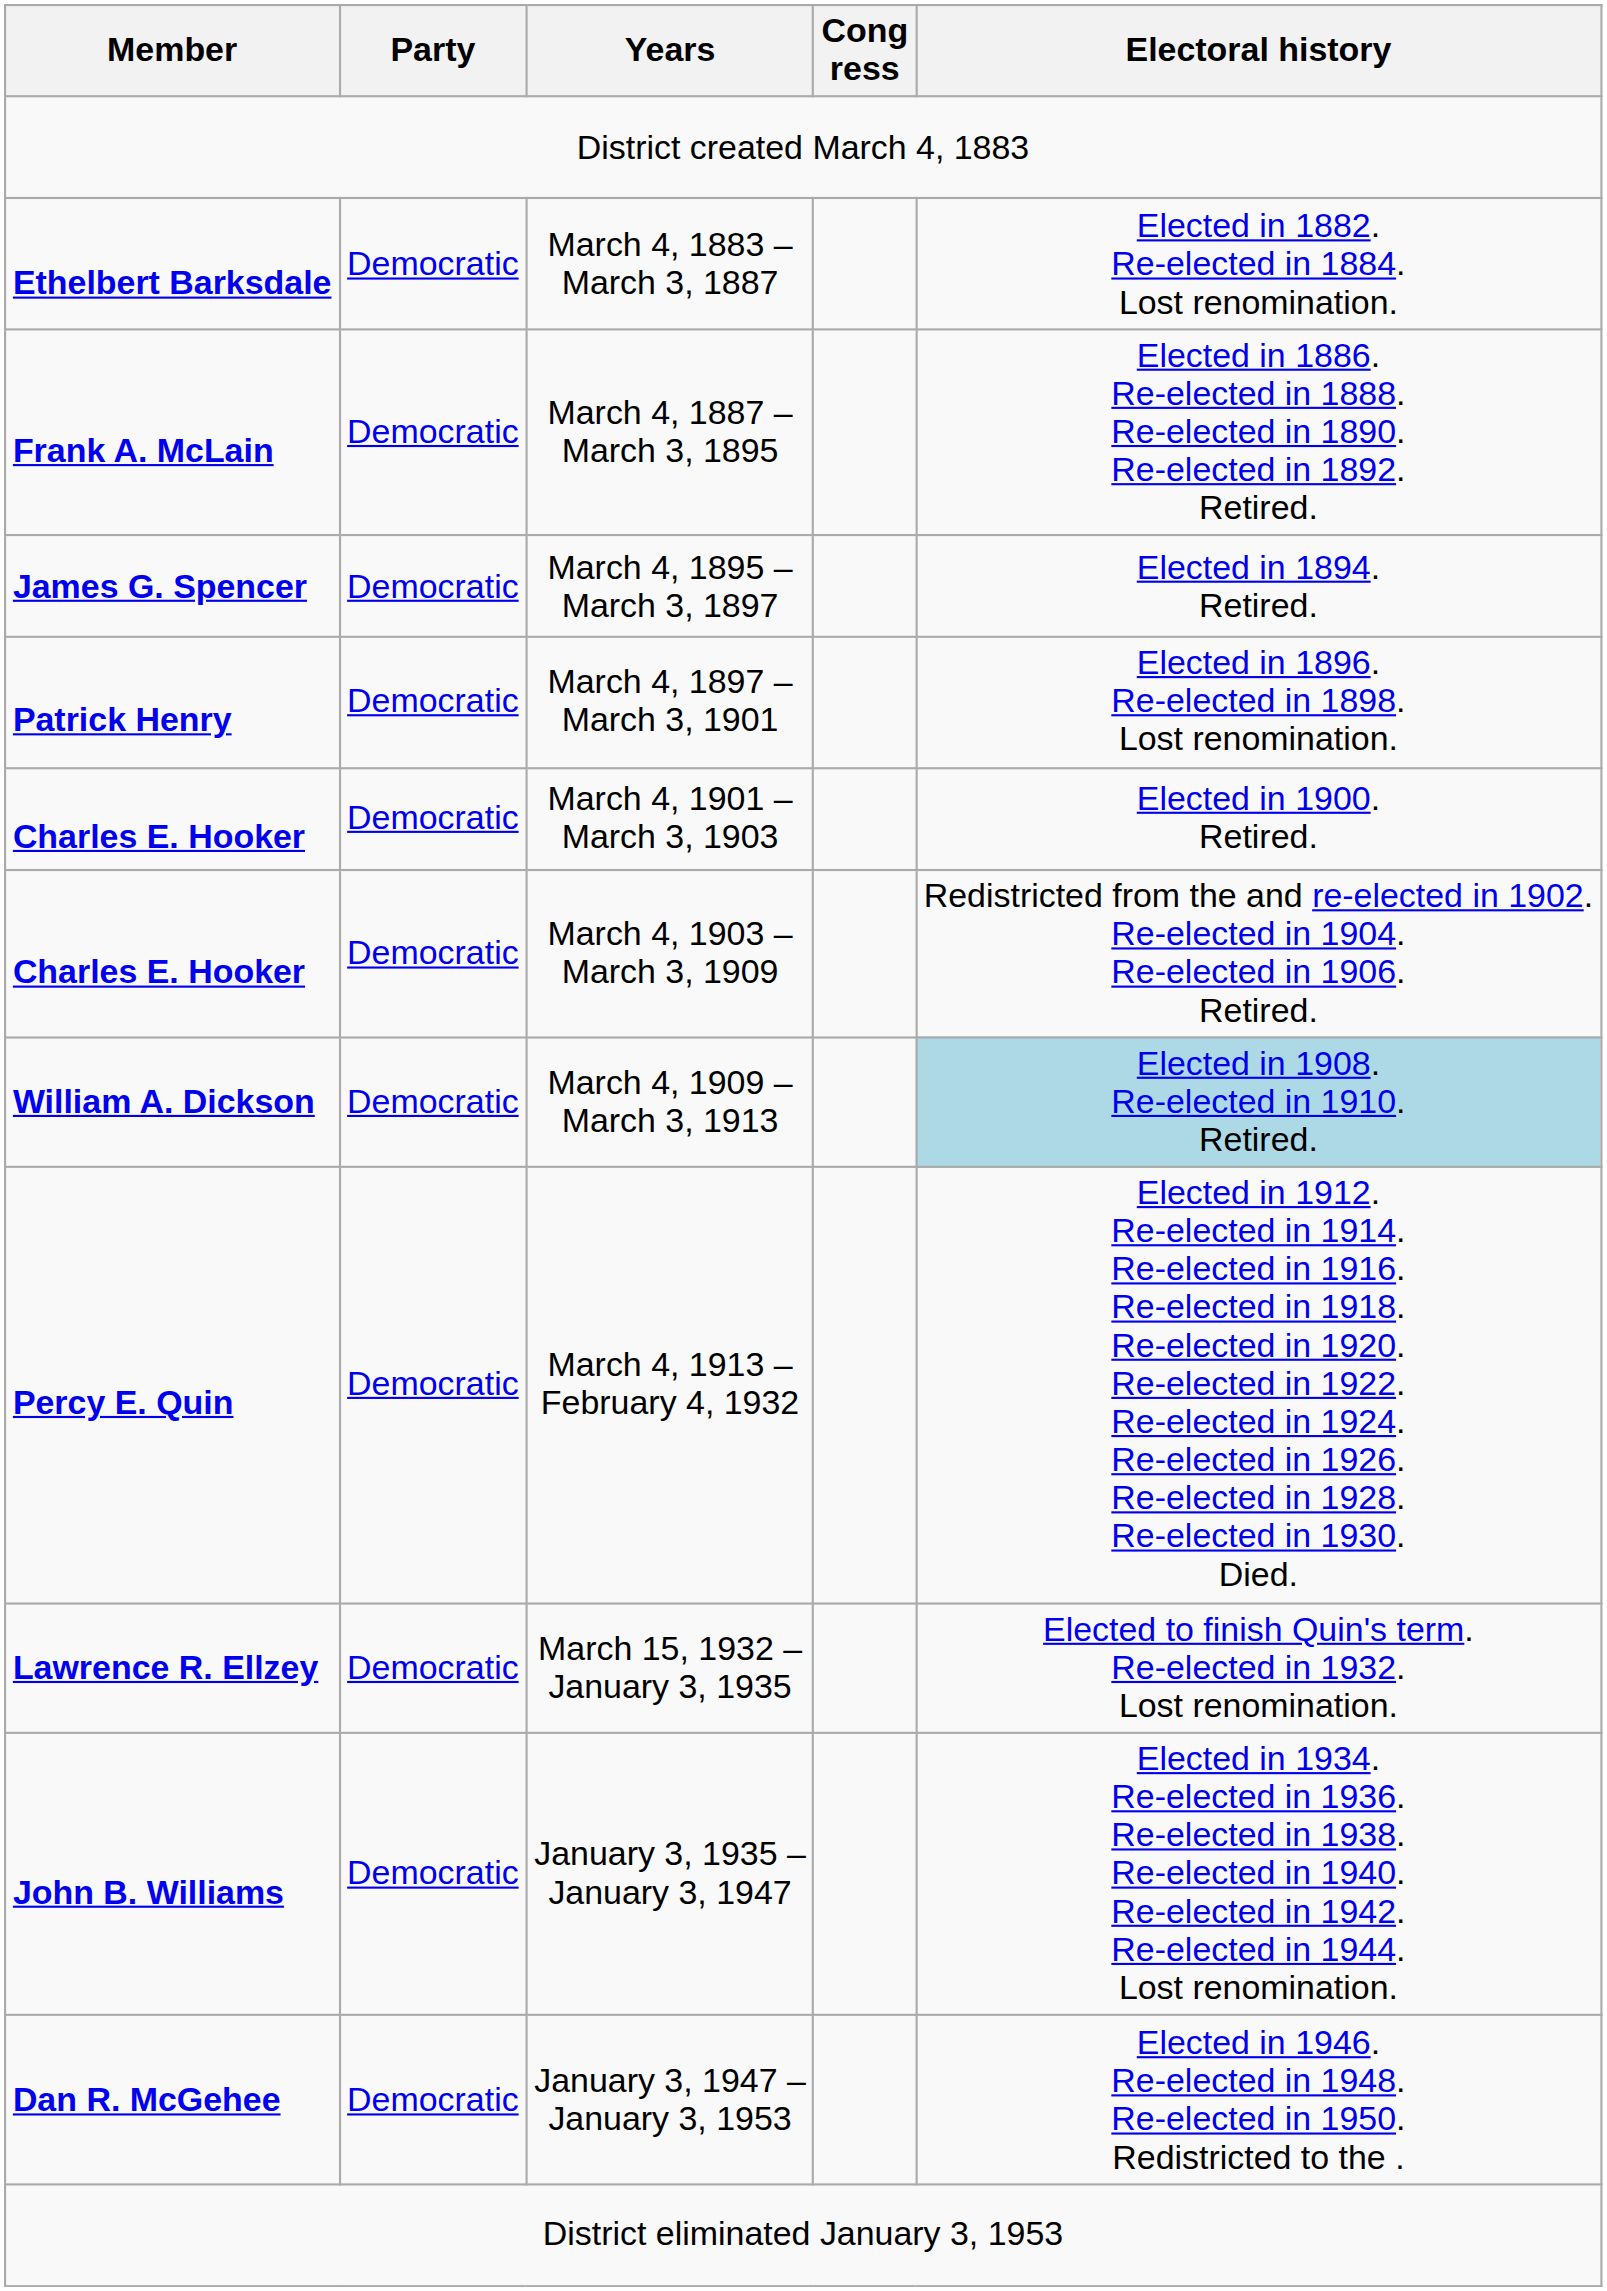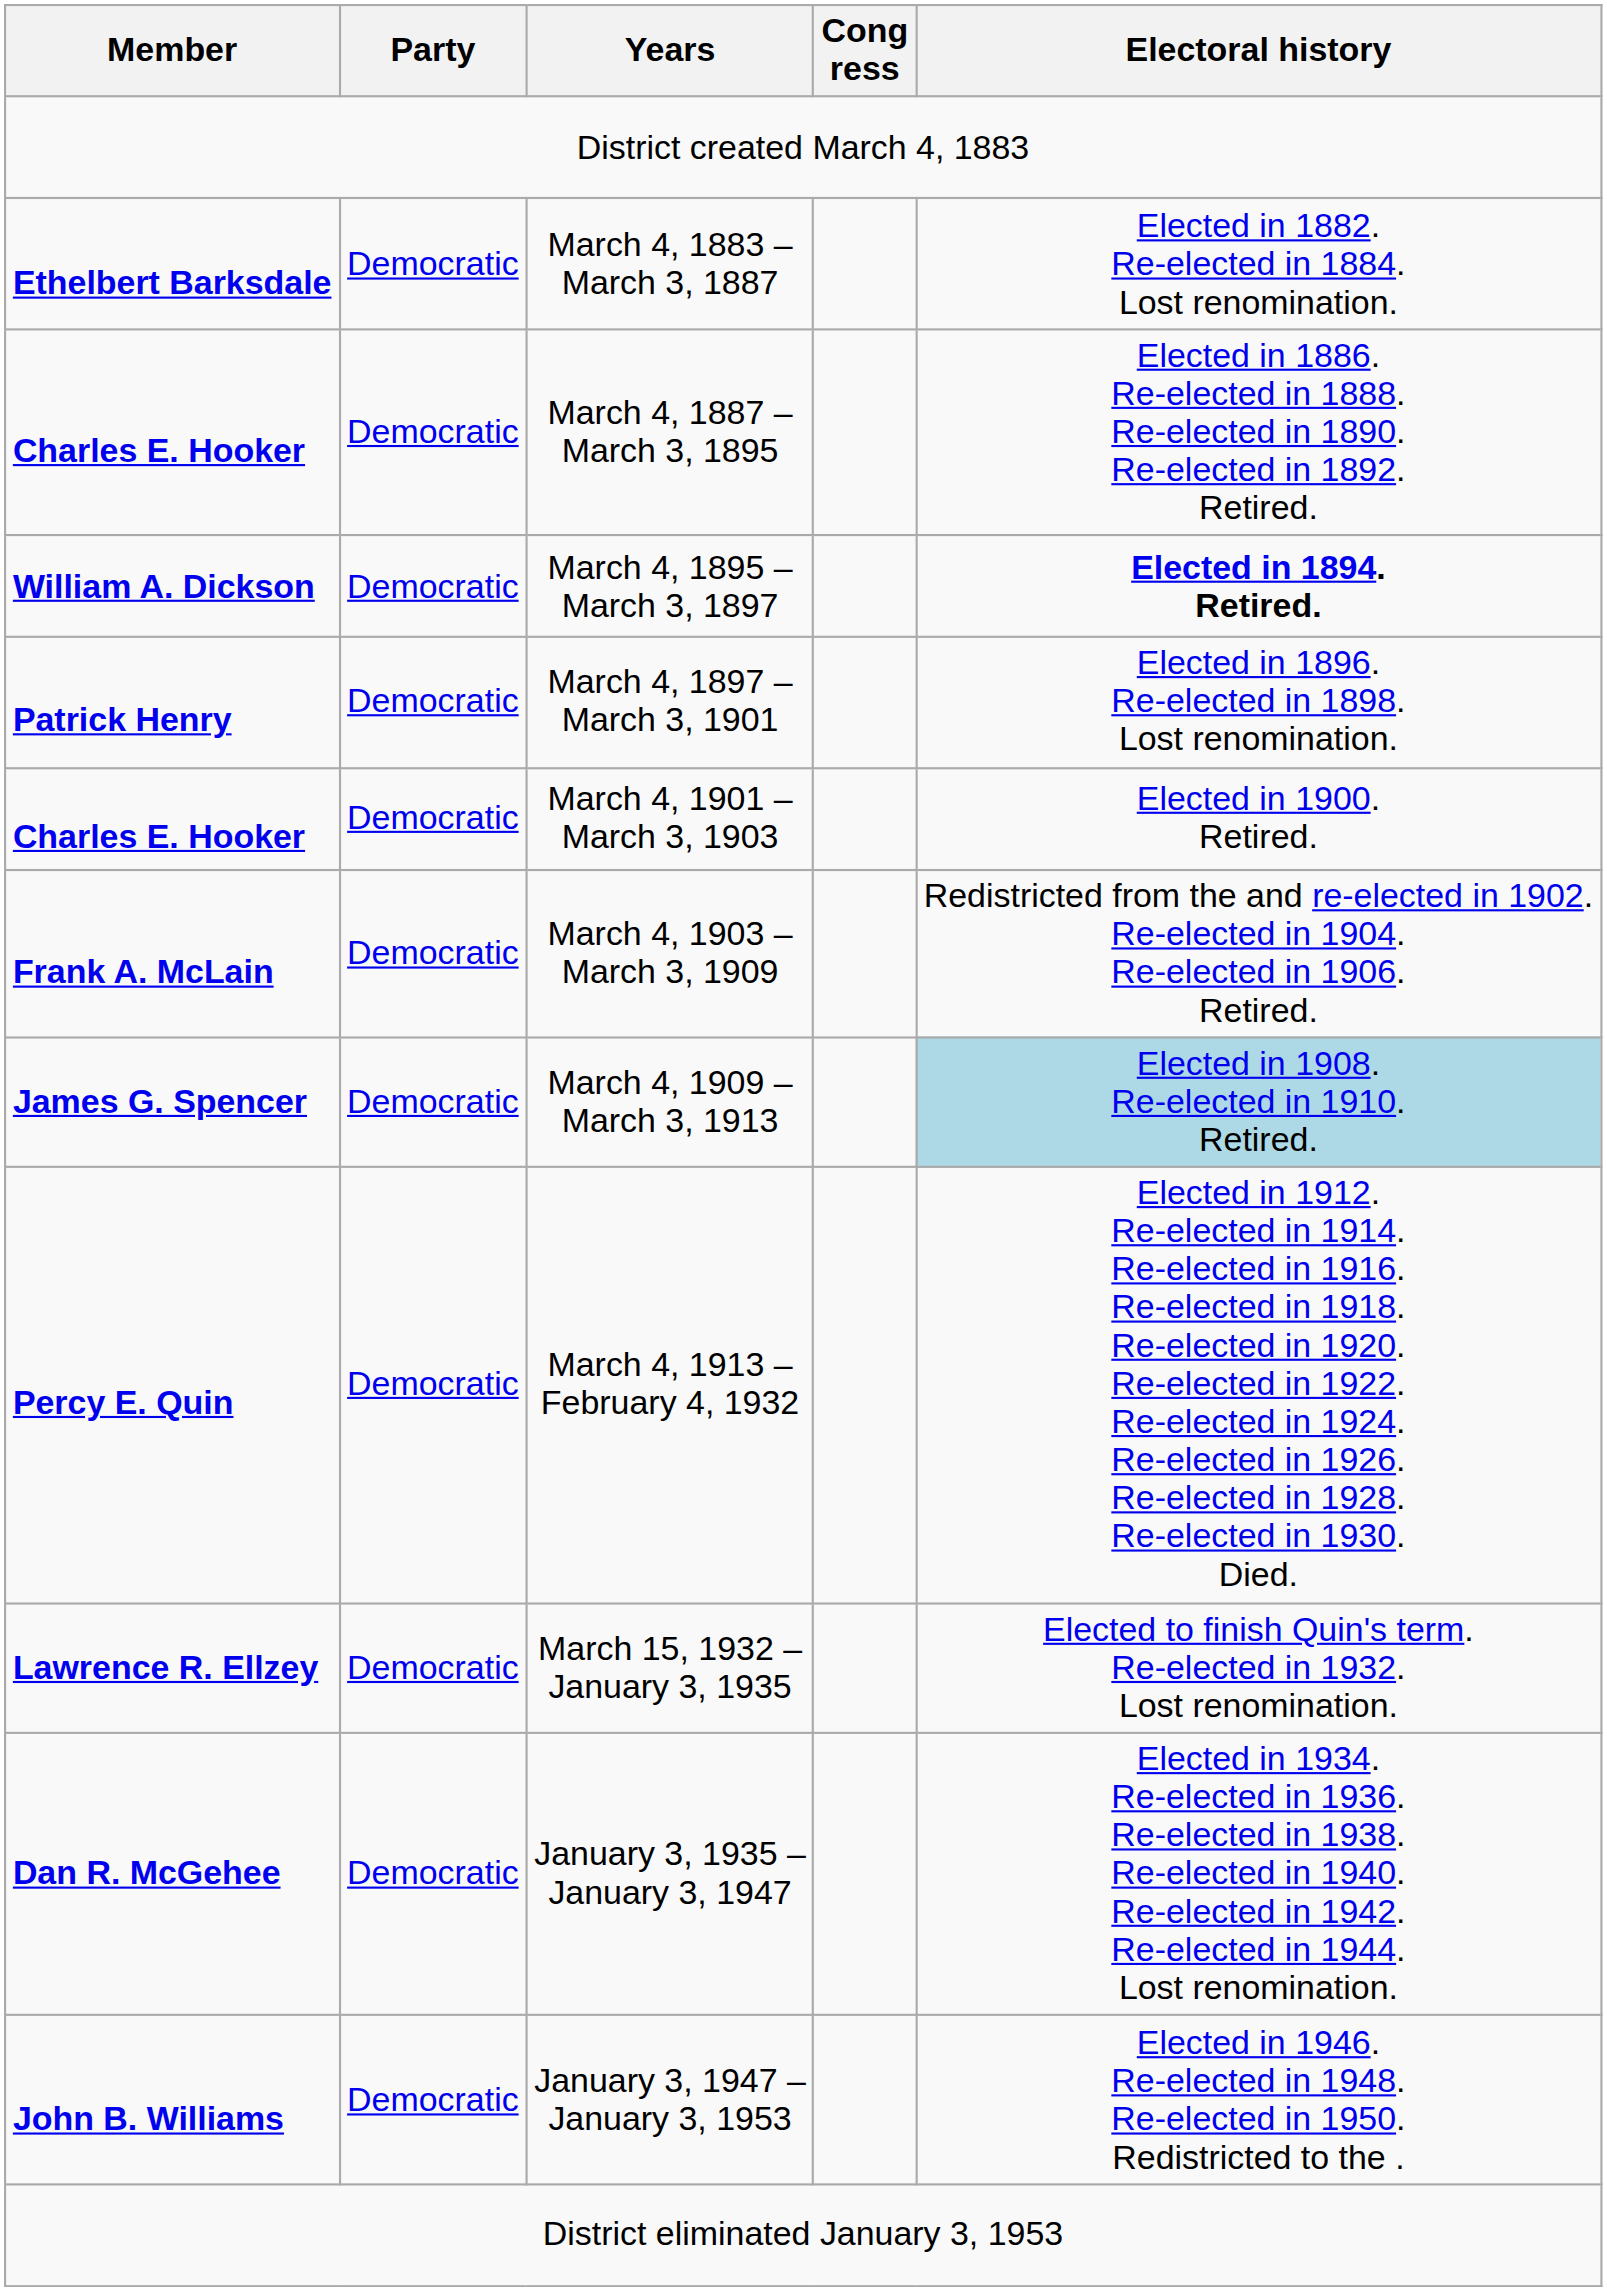(143, 450) Frank A. McLain -> (159, 450) Charles E. Hooker
(160, 585) James G. Spencer -> (164, 585) William A. Dickson
(1258, 585) normal -> (1258, 585) bold
(159, 971) Charles E. Hooker -> (143, 971) Frank A. McLain
(164, 1101) William A. Dickson -> (160, 1101) James G. Spencer
(148, 1892) John B. Williams -> (147, 1873) Dan R. McGehee
(147, 2099) Dan R. McGehee -> (148, 2118) John B. Williams
